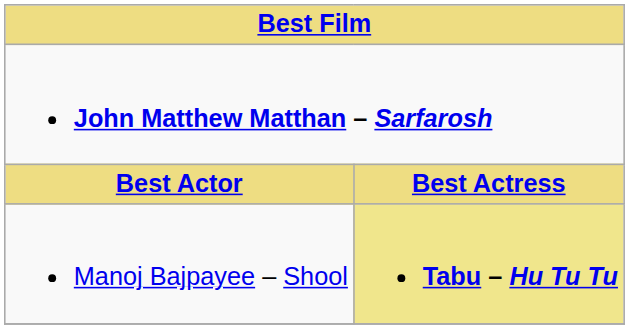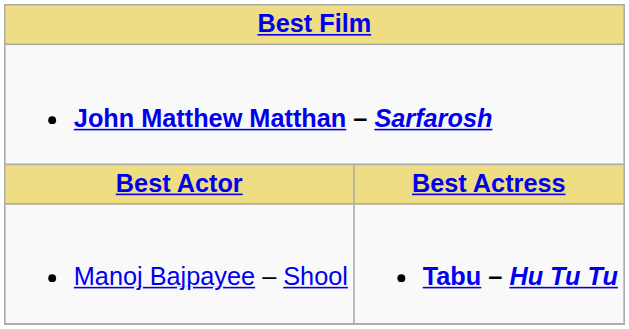(489, 278) khaki background -> (489, 278) no background
